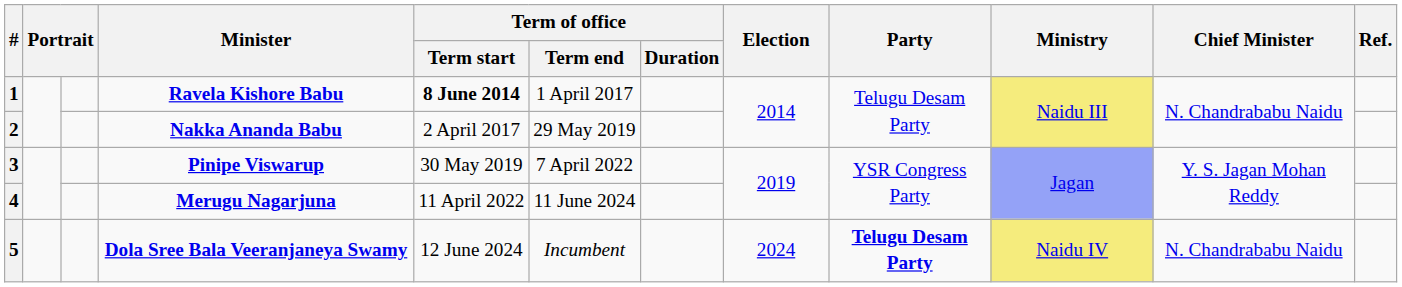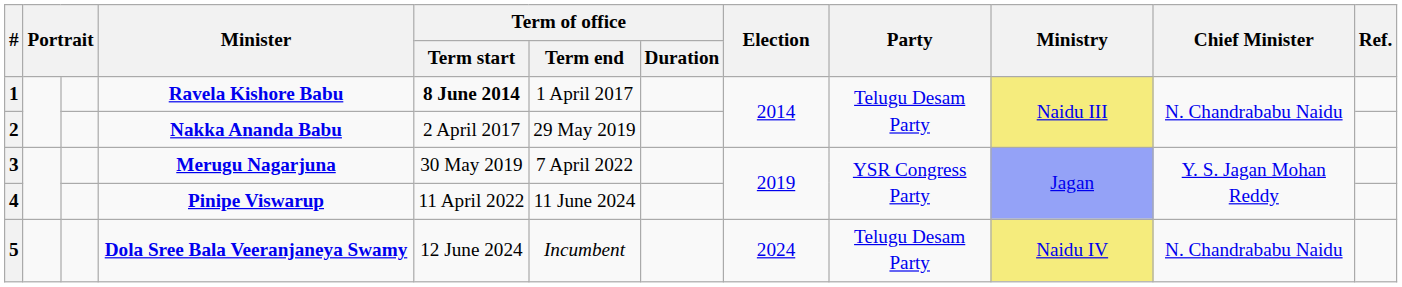(256, 165) Pinipe Viswarup -> (256, 165) Merugu Nagarjuna
(256, 200) Merugu Nagarjuna -> (256, 200) Pinipe Viswarup
(910, 249) bold -> (910, 249) normal
